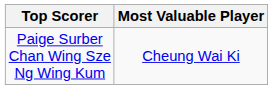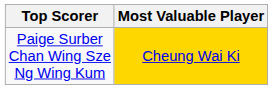(191, 56) no background -> (191, 56) gold background
